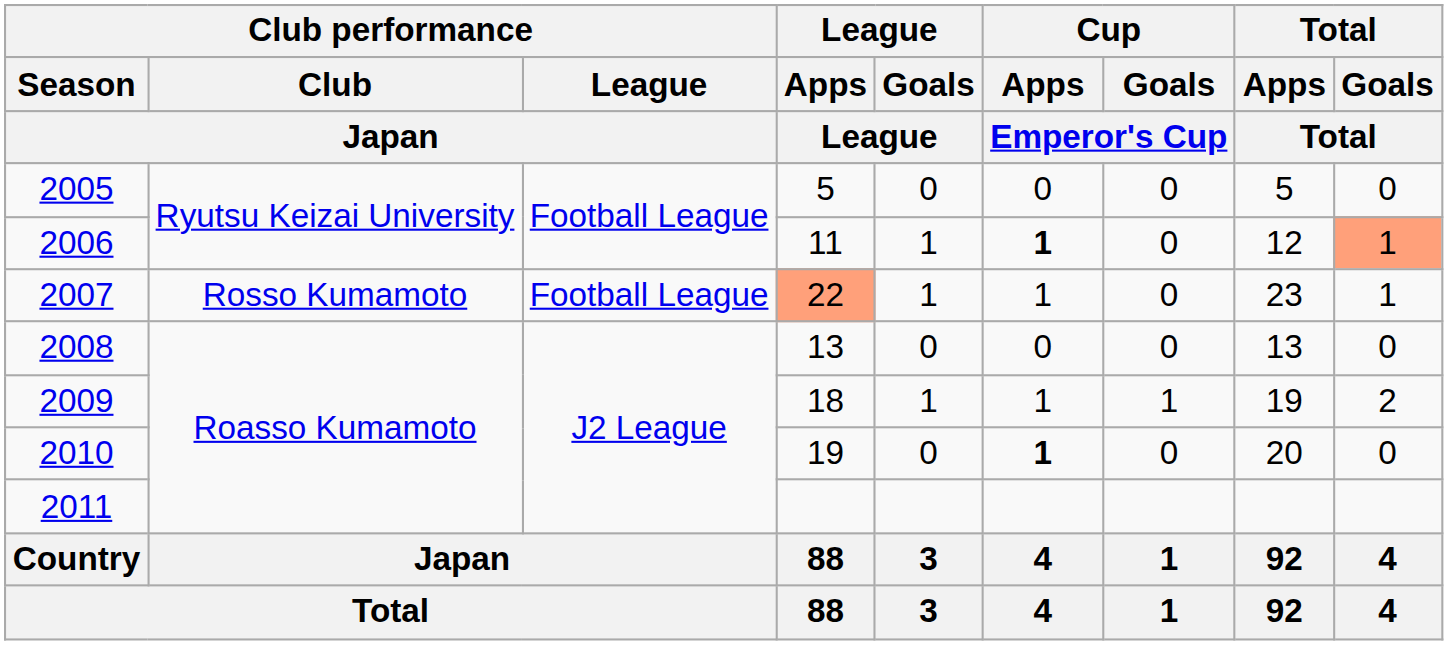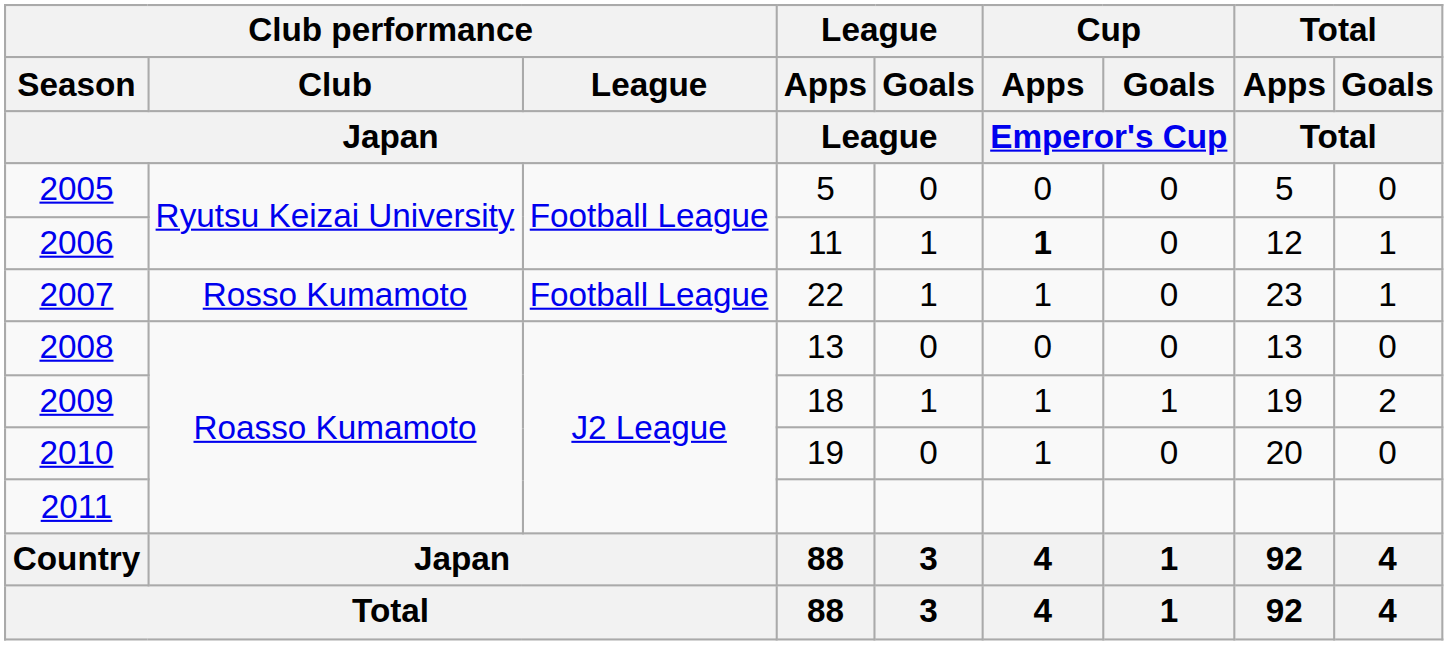(1388, 242) lightsalmon background -> (1388, 242) no background
(825, 294) lightsalmon background -> (825, 294) no background
(1043, 453) bold -> (1043, 453) normal
